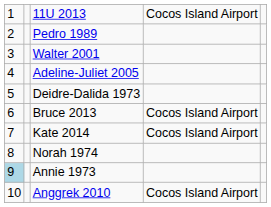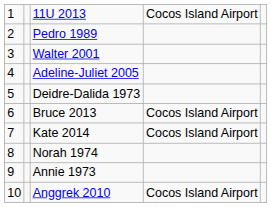(11, 172) lightblue background -> (11, 172) no background
